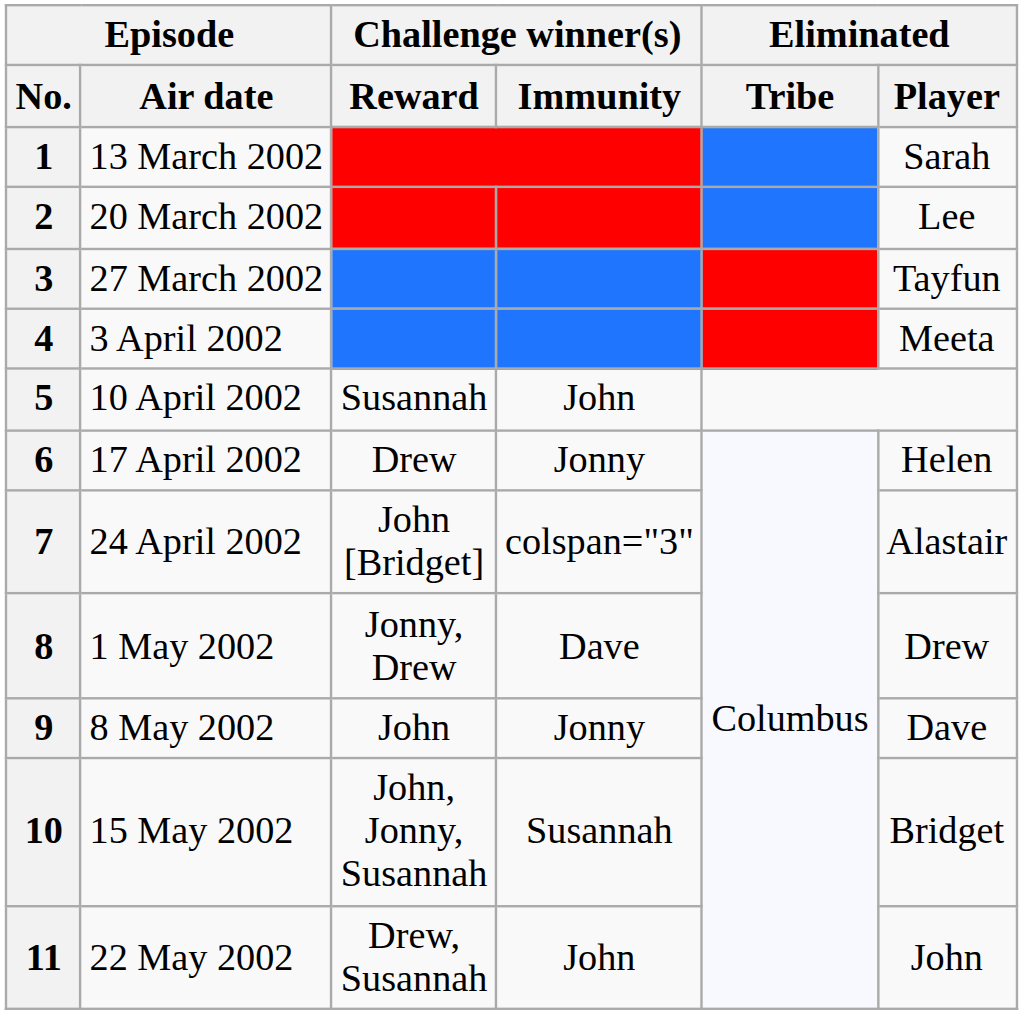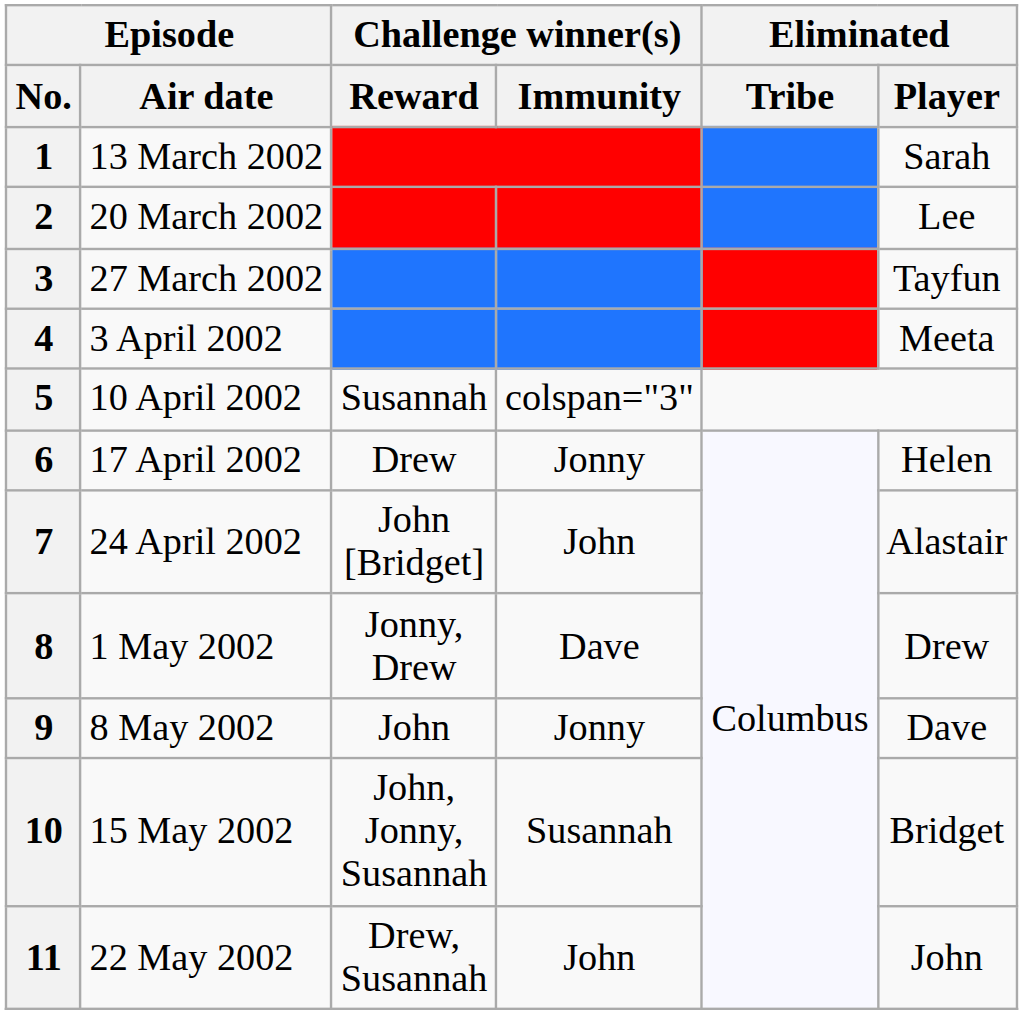(599, 398) John -> (599, 398) colspan="3"
(599, 541) colspan="3" -> (599, 541) John
